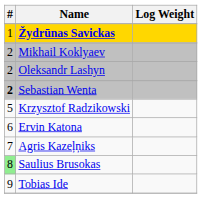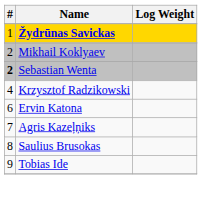- row: (62, 71)
(10, 108) 5 -> (10, 89) 4
(10, 164) lightgreen background -> (10, 146) no background
